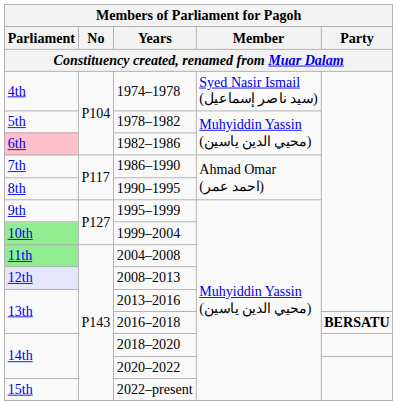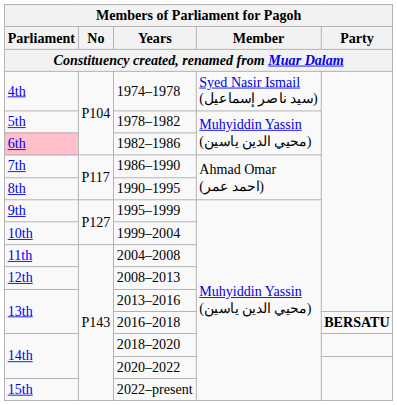(20, 233) lightgreen background -> (20, 233) no background
(20, 255) lightgreen background -> (20, 255) no background
(20, 278) lavender background -> (20, 278) no background
